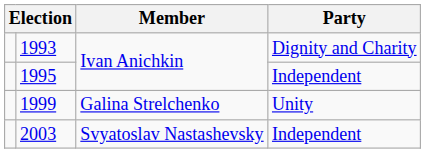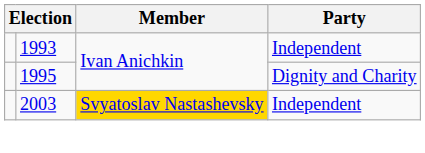(344, 47) Dignity and Charity -> (317, 47) Independent
(317, 76) Independent -> (344, 76) Dignity and Charity
- row: (38, 104)
(172, 133) no background -> (172, 104) gold background
